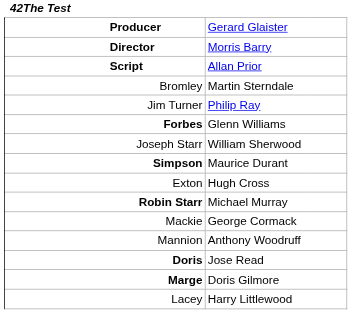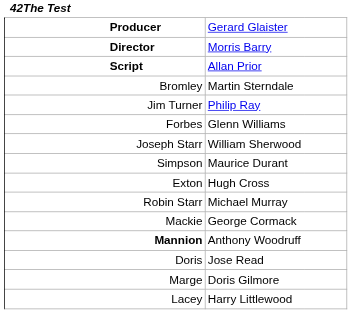(183, 124) bold -> (184, 124) normal
(178, 163) bold -> (180, 163) normal
(171, 202) bold -> (173, 202) normal
(180, 241) normal -> (178, 241) bold
(187, 260) bold -> (189, 260) normal
(185, 279) bold -> (186, 279) normal
